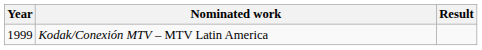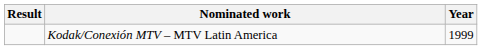columns swapped: (20, 14) <-> (456, 14)
